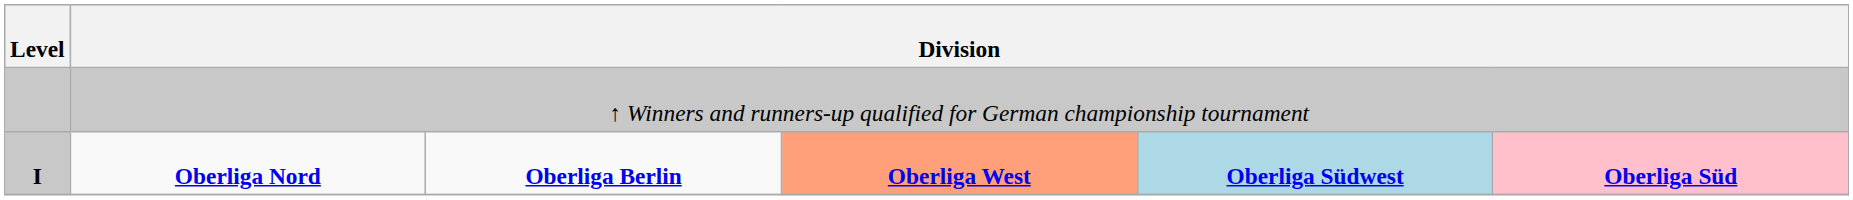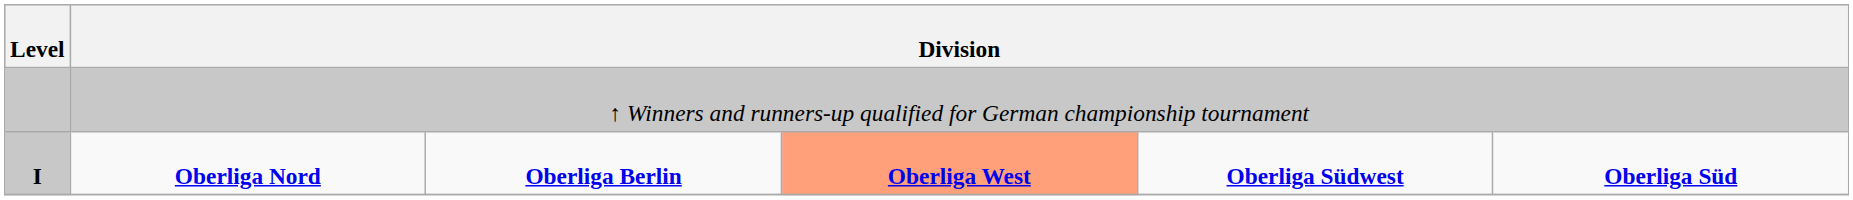(1315, 175) lightblue background -> (1315, 175) no background
(1671, 175) pink background -> (1671, 175) no background
